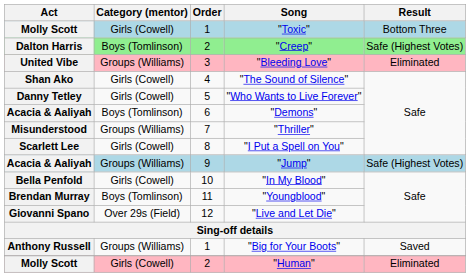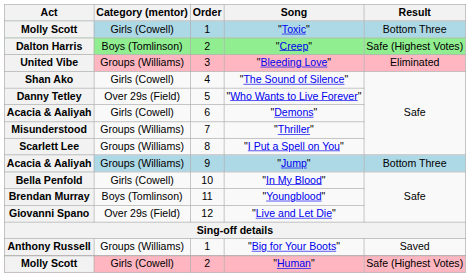(142, 96) Girls (Cowell) -> (142, 96) Over 29s (Field)
(142, 113) Boys (Tomlinson) -> (142, 113) Girls (Cowell)
(142, 146) Girls (Cowell) -> (142, 146) Groups (Williams)
(415, 163) Safe (Highest Votes) -> (415, 163) Bottom Three
(415, 264) Eliminated -> (415, 264) Safe (Highest Votes)
